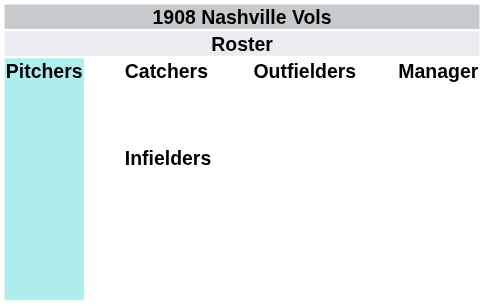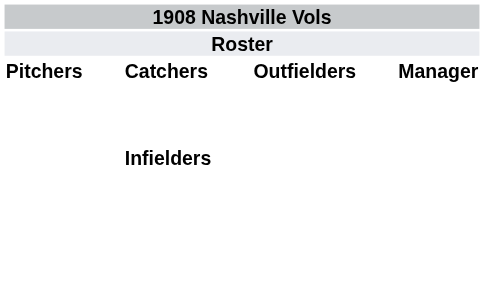(44, 70) paleturquoise background -> (44, 70) no background
